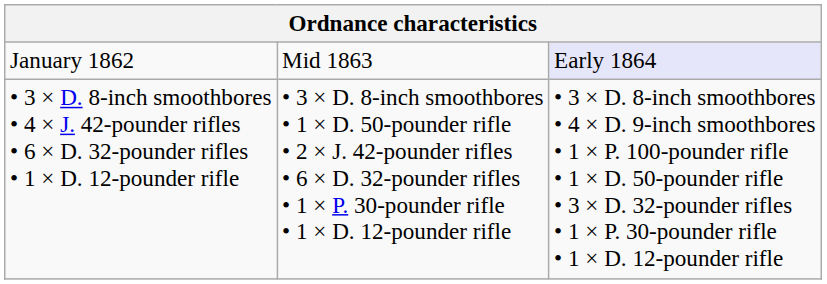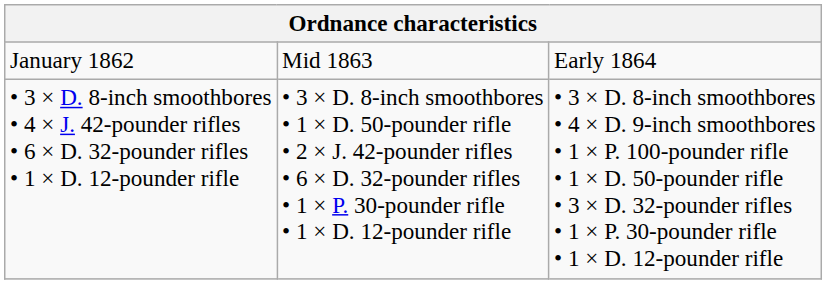(605, 60) lavender background -> (605, 60) no background
